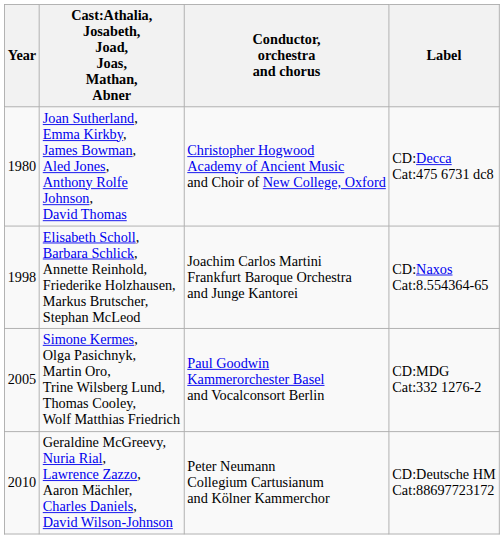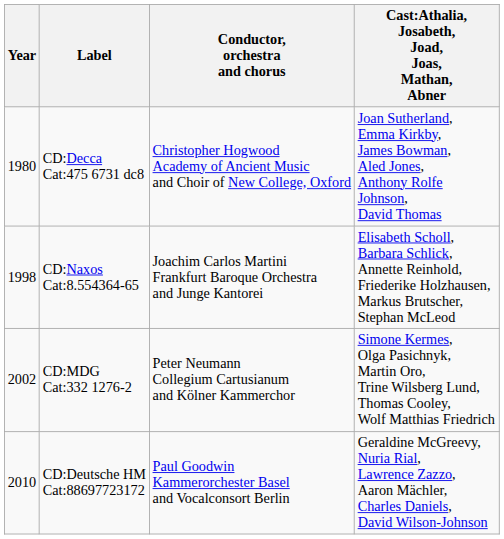columns swapped: (112, 55) <-> (444, 55)
(22, 379) 2005 -> (22, 379) 2002
(256, 379) Paul Goodwin Kammerorchester Basel and Vocalconsort Berlin -> (224, 379) Peter Neumann Collegium Cartusianum and Kölner Kammerchor
(258, 482) Peter Neumann Collegium Cartusianum and Kölner Kammerchor -> (221, 482) Paul Goodwin Kammerorchester Basel and Vocalconsort Berlin
